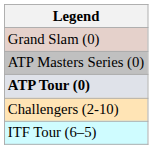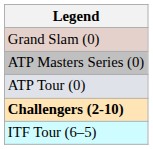(49, 86) bold -> (47, 86) normal
(63, 109) normal -> (66, 109) bold
